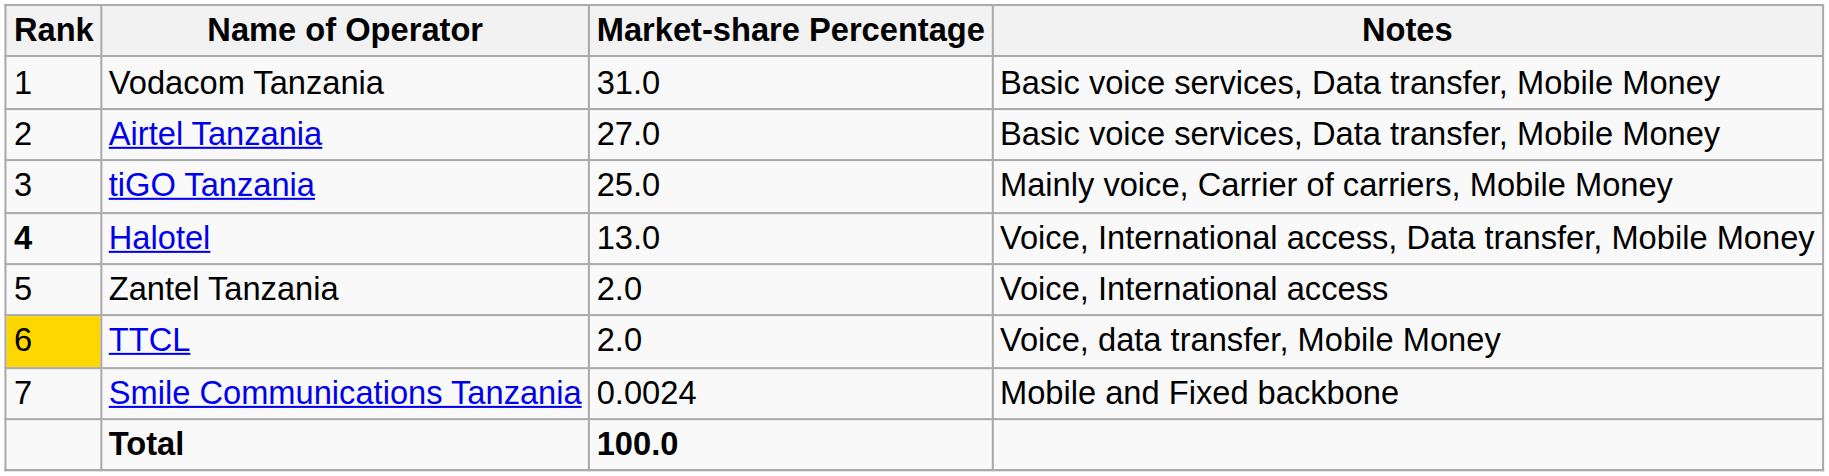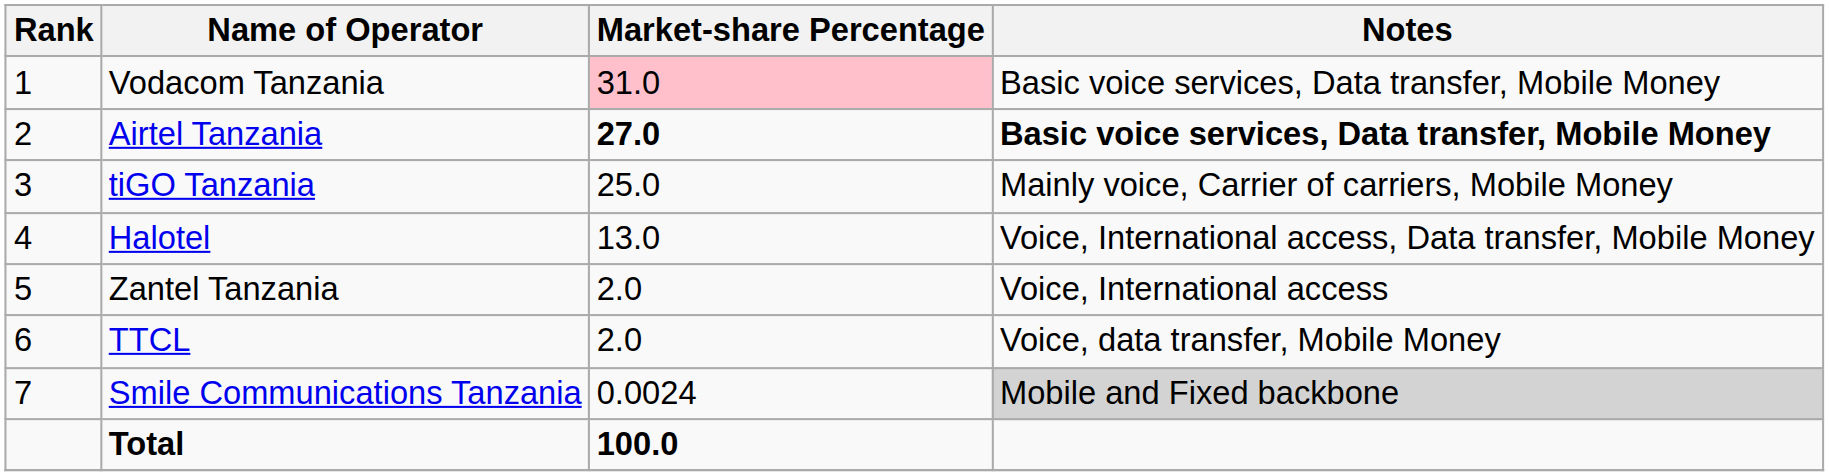(628, 82) no background -> (628, 82) pink background
(628, 133) normal -> (628, 133) bold
(1360, 133) normal -> (1386, 133) bold
(23, 237) bold -> (23, 237) normal
(23, 340) gold background -> (23, 340) no background
(1200, 392) no background -> (1200, 392) lightgrey background
